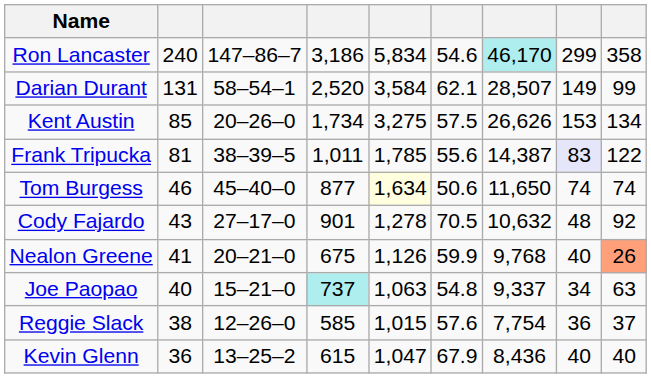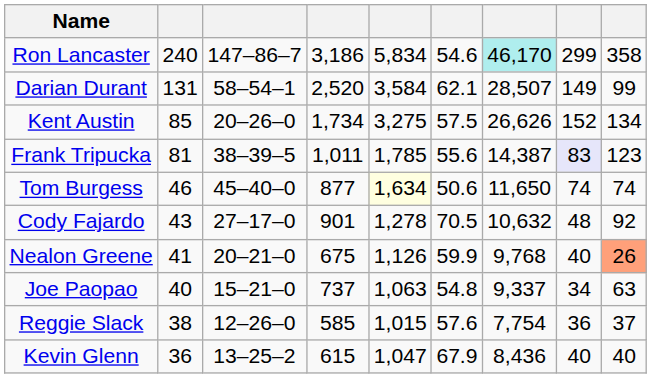(579, 121) 153 -> (579, 121) 152
(624, 155) 122 -> (624, 155) 123
(338, 289) paleturquoise background -> (338, 289) no background
